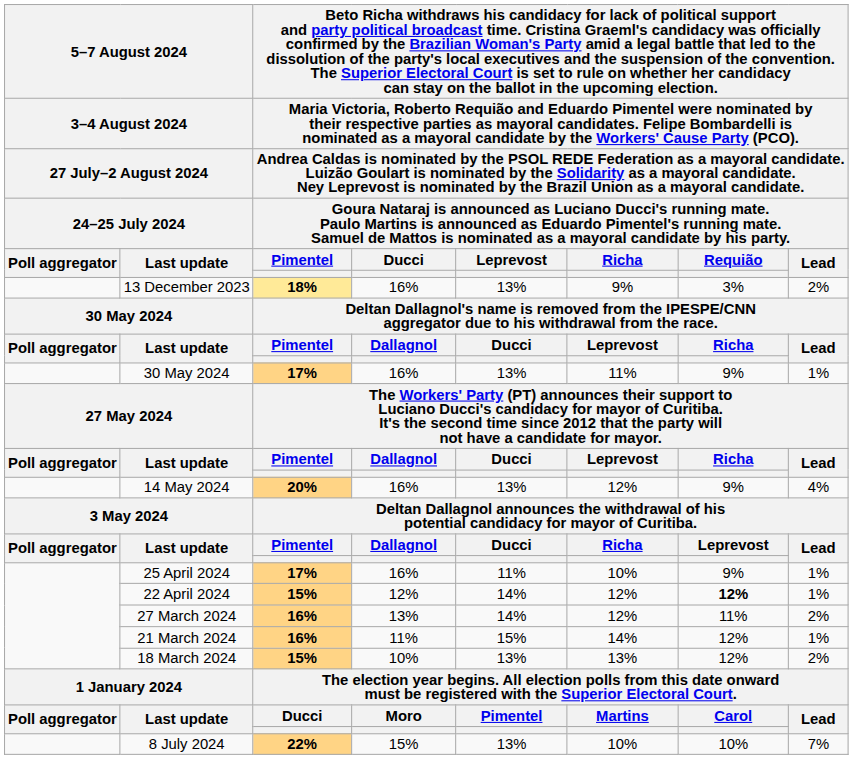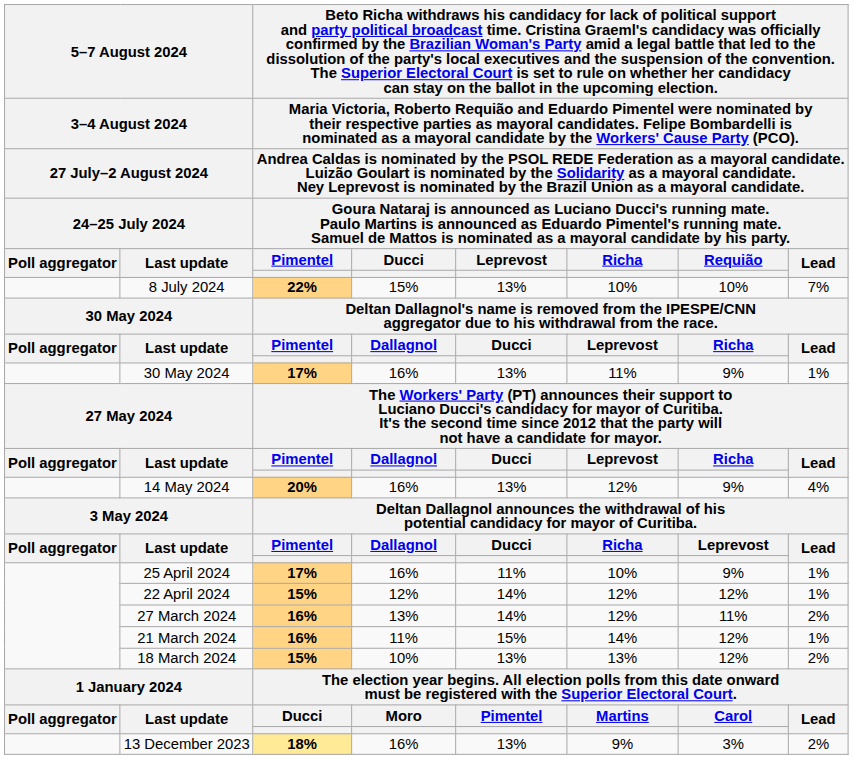rows swapped: (187, 744) <-> (187, 288)
(733, 595) bold -> (733, 595) normal
